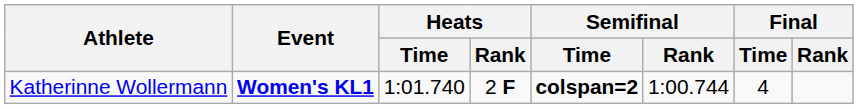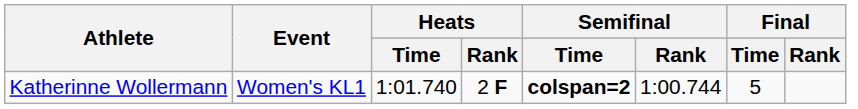(305, 88) bold -> (302, 88) normal
(763, 88) 4 -> (755, 88) 5
